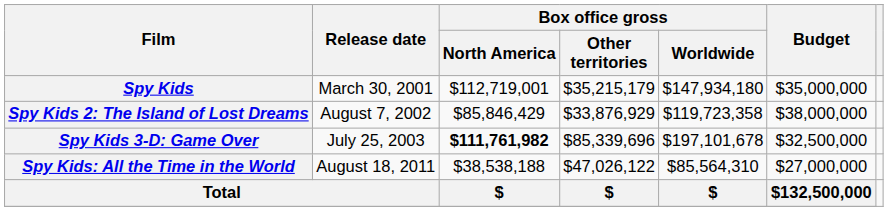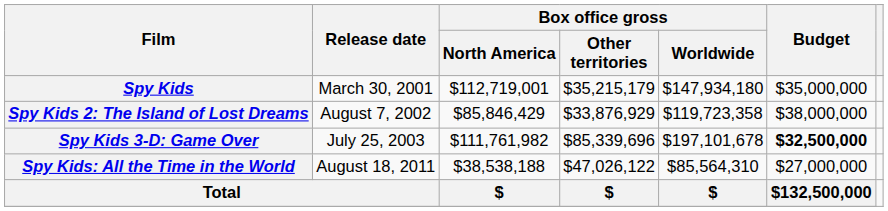(499, 140) bold -> (499, 140) normal
(821, 140) normal -> (821, 140) bold
